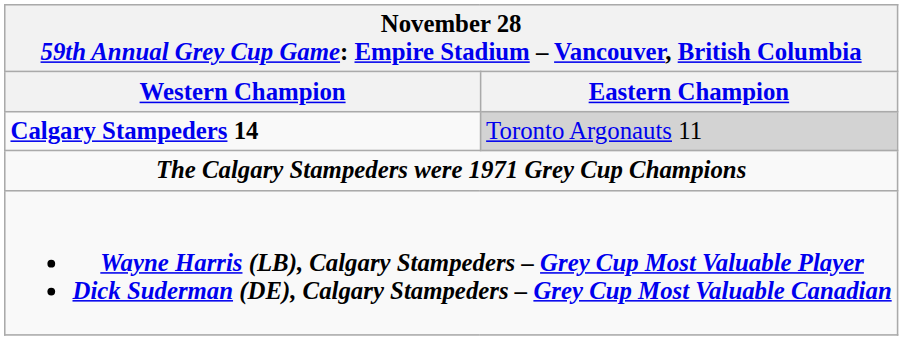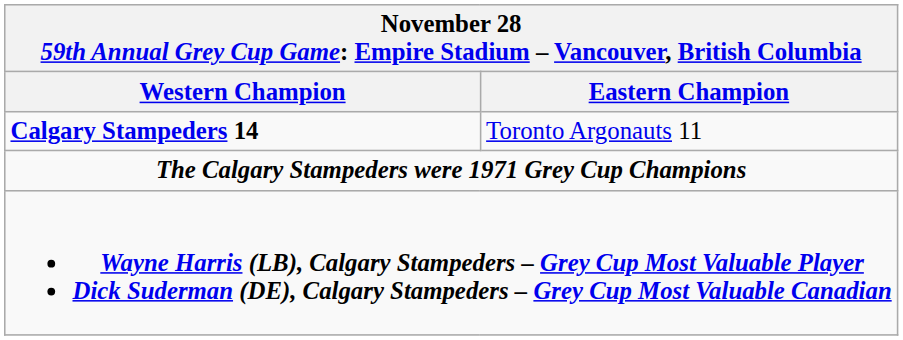(594, 130) lightgrey background -> (594, 130) no background
